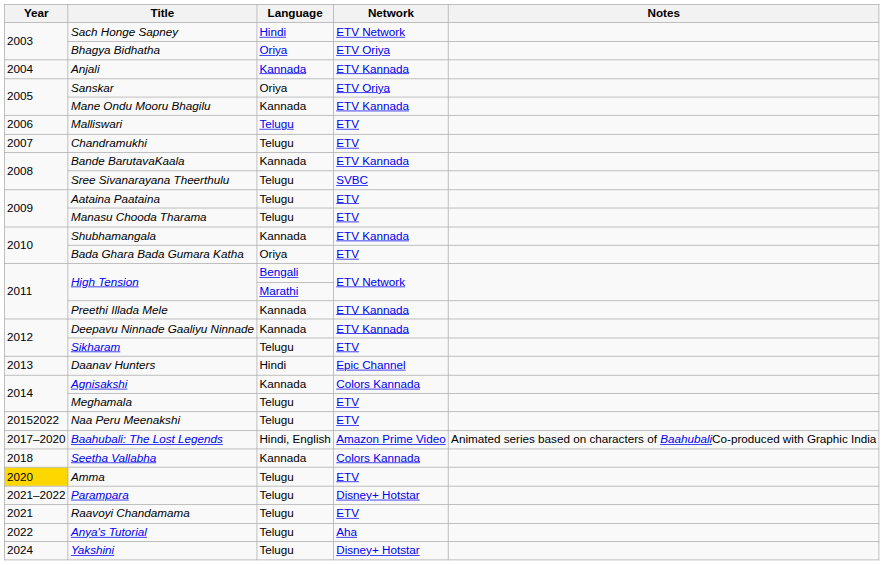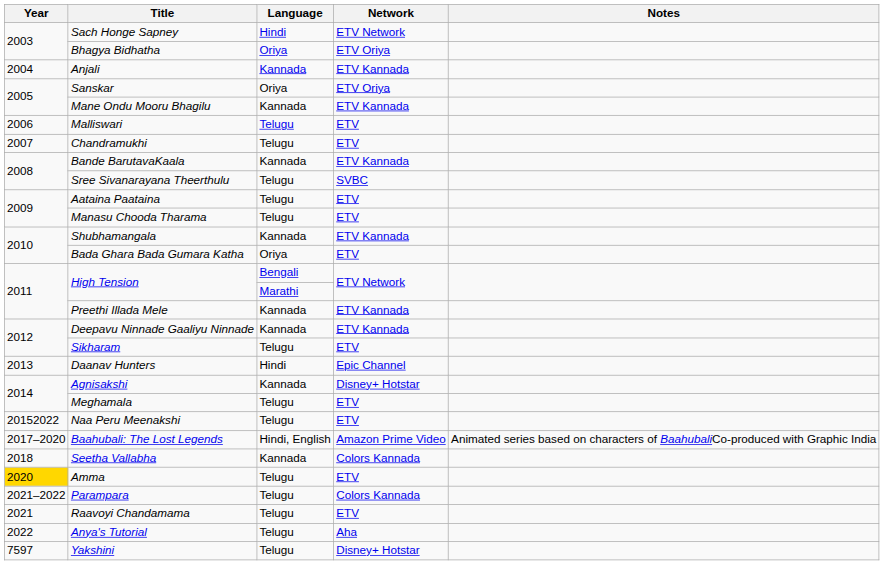(378, 384) Colors Kannada -> (378, 384) Disney+ Hotstar
(378, 495) Disney+ Hotstar -> (378, 495) Colors Kannada
(20, 550) 2024 -> (20, 550) 7597
